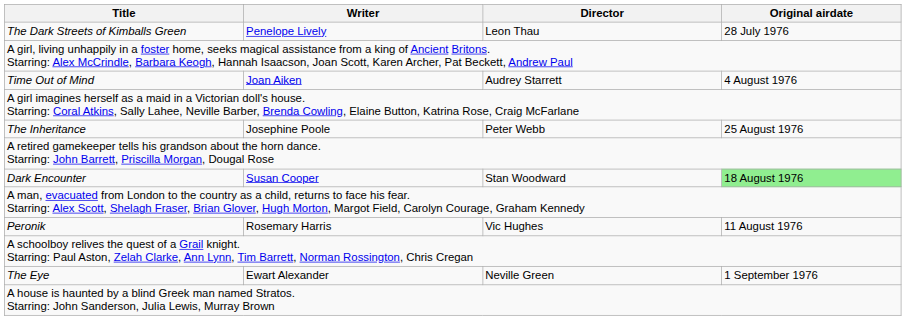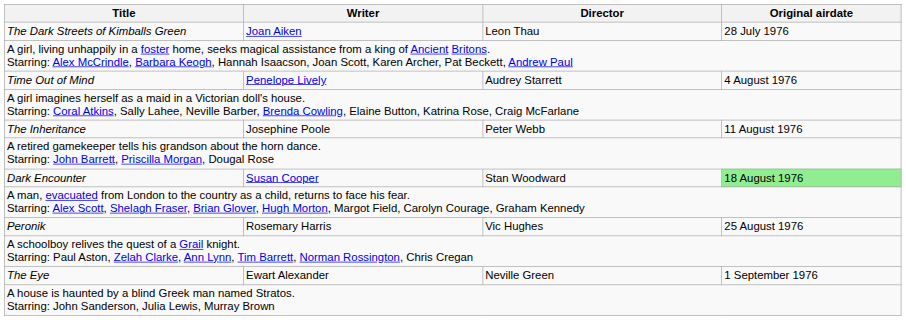(286, 31) Penelope Lively -> (274, 31) Joan Aiken
(274, 80) Joan Aiken -> (286, 80) Penelope Lively
(764, 129) 25 August 1976 -> (763, 129) 11 August 1976
(763, 226) 11 August 1976 -> (764, 226) 25 August 1976
